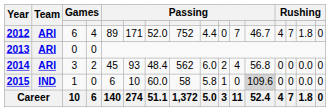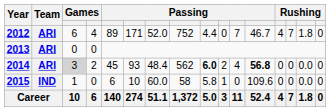(74, 66) no background -> (74, 66) lightgrey background
(210, 66) normal -> (210, 66) bold
(260, 66) normal -> (260, 66) bold
(260, 82) lightgrey background -> (260, 82) no background
